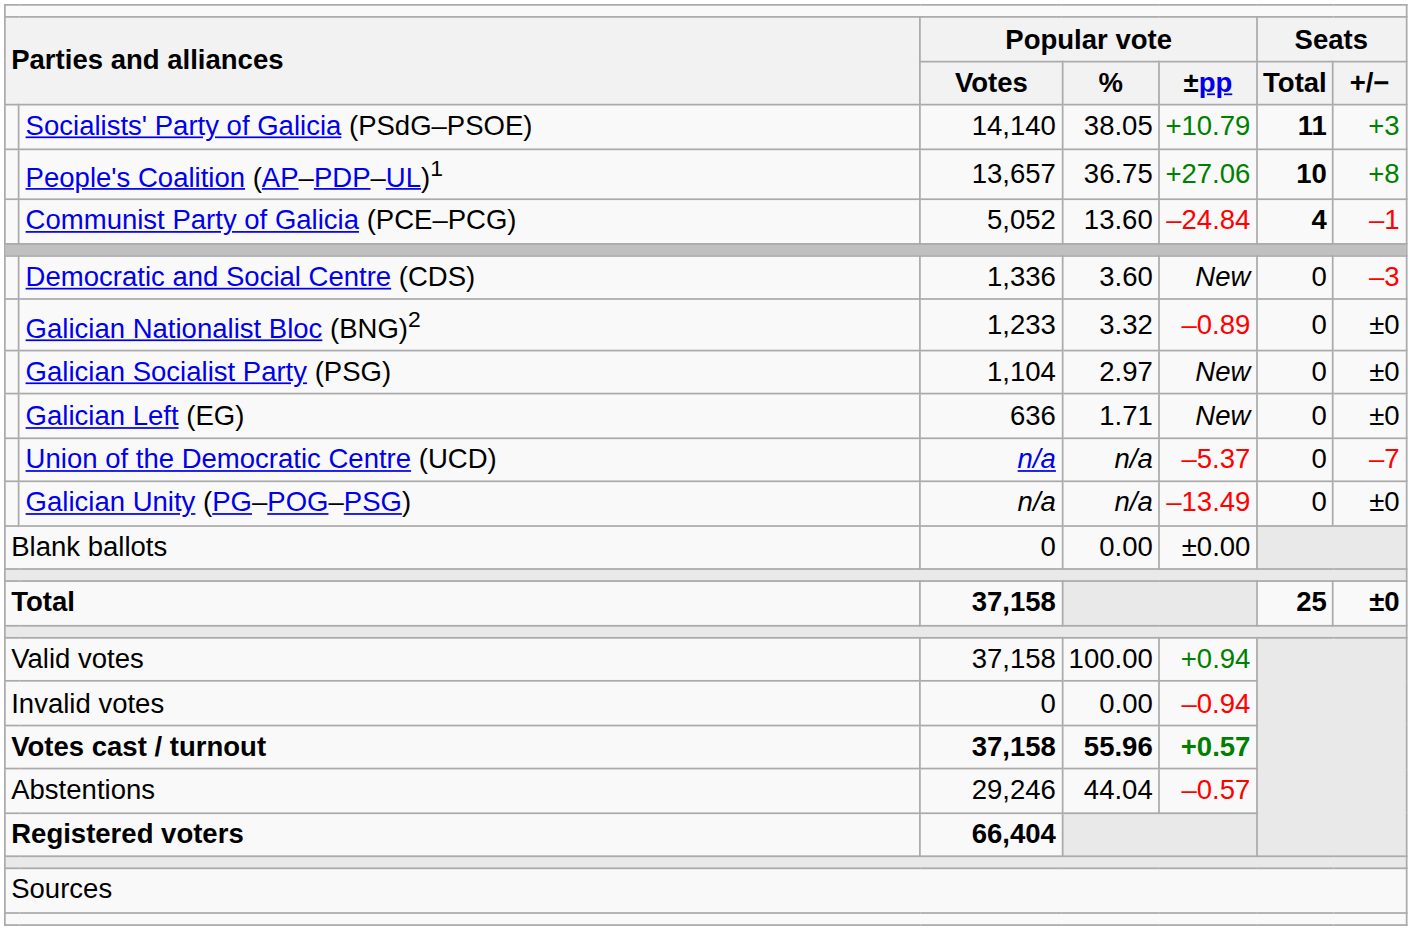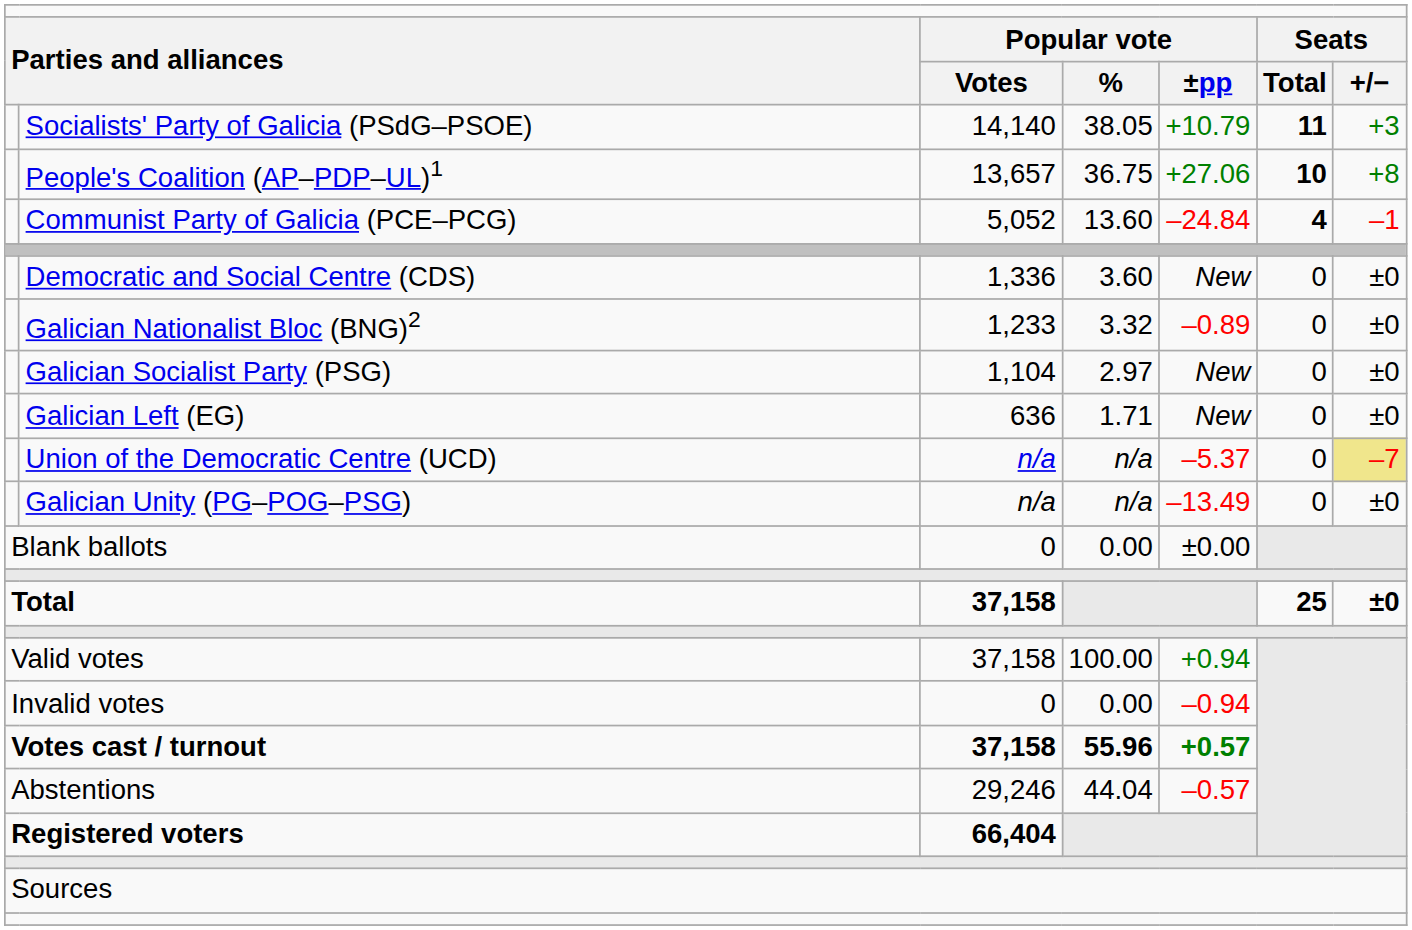(1384, 277) –3 -> (1384, 277) ±0
(1384, 459) no background -> (1384, 459) khaki background
